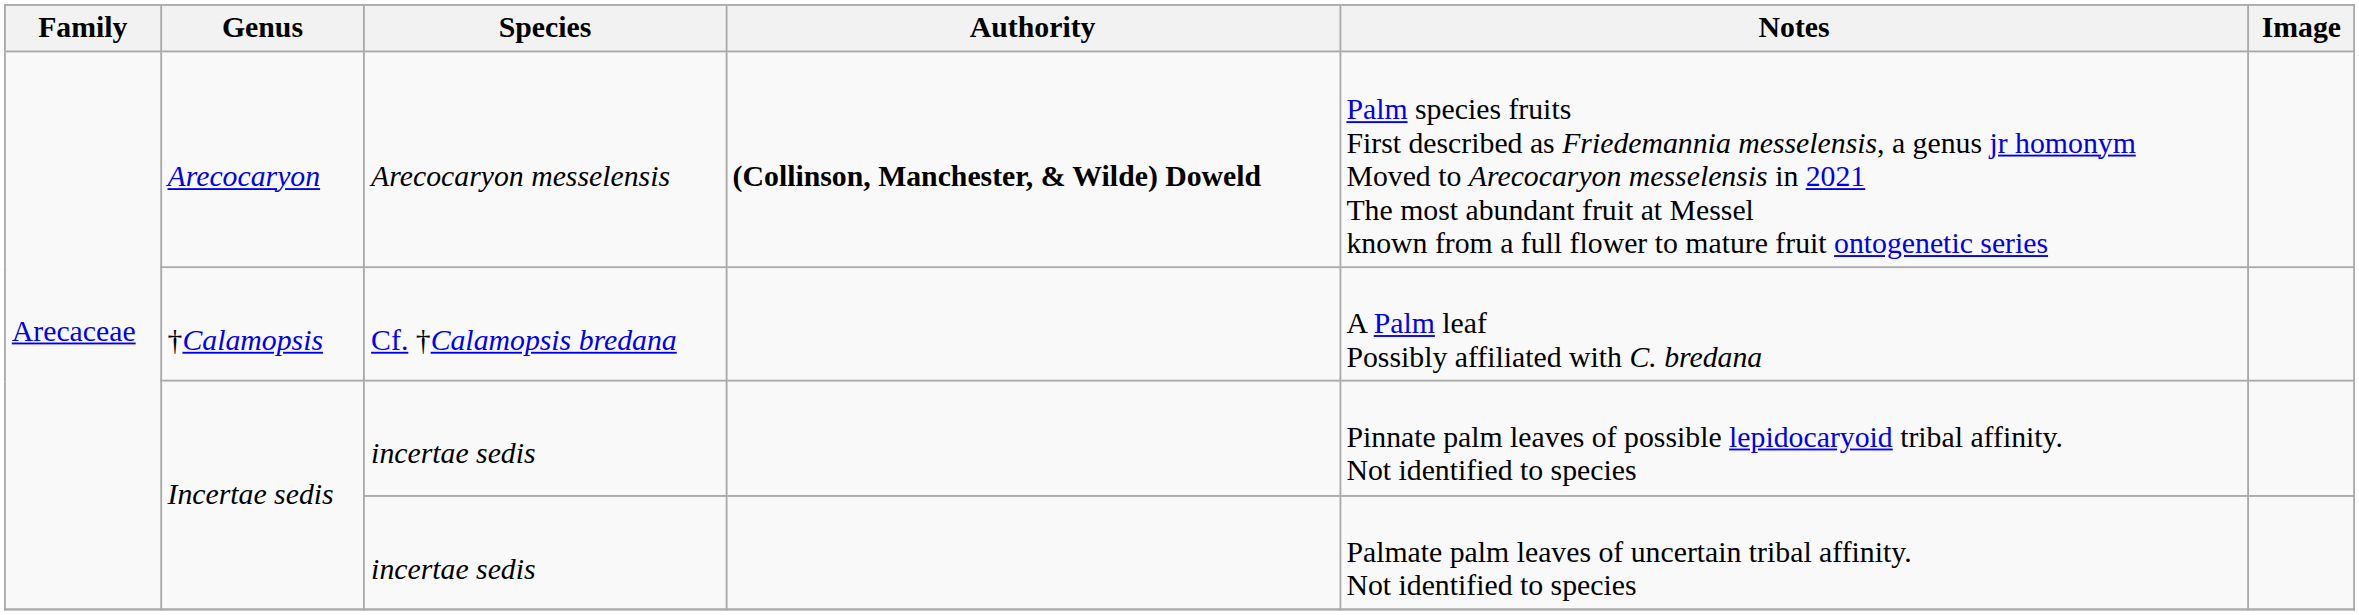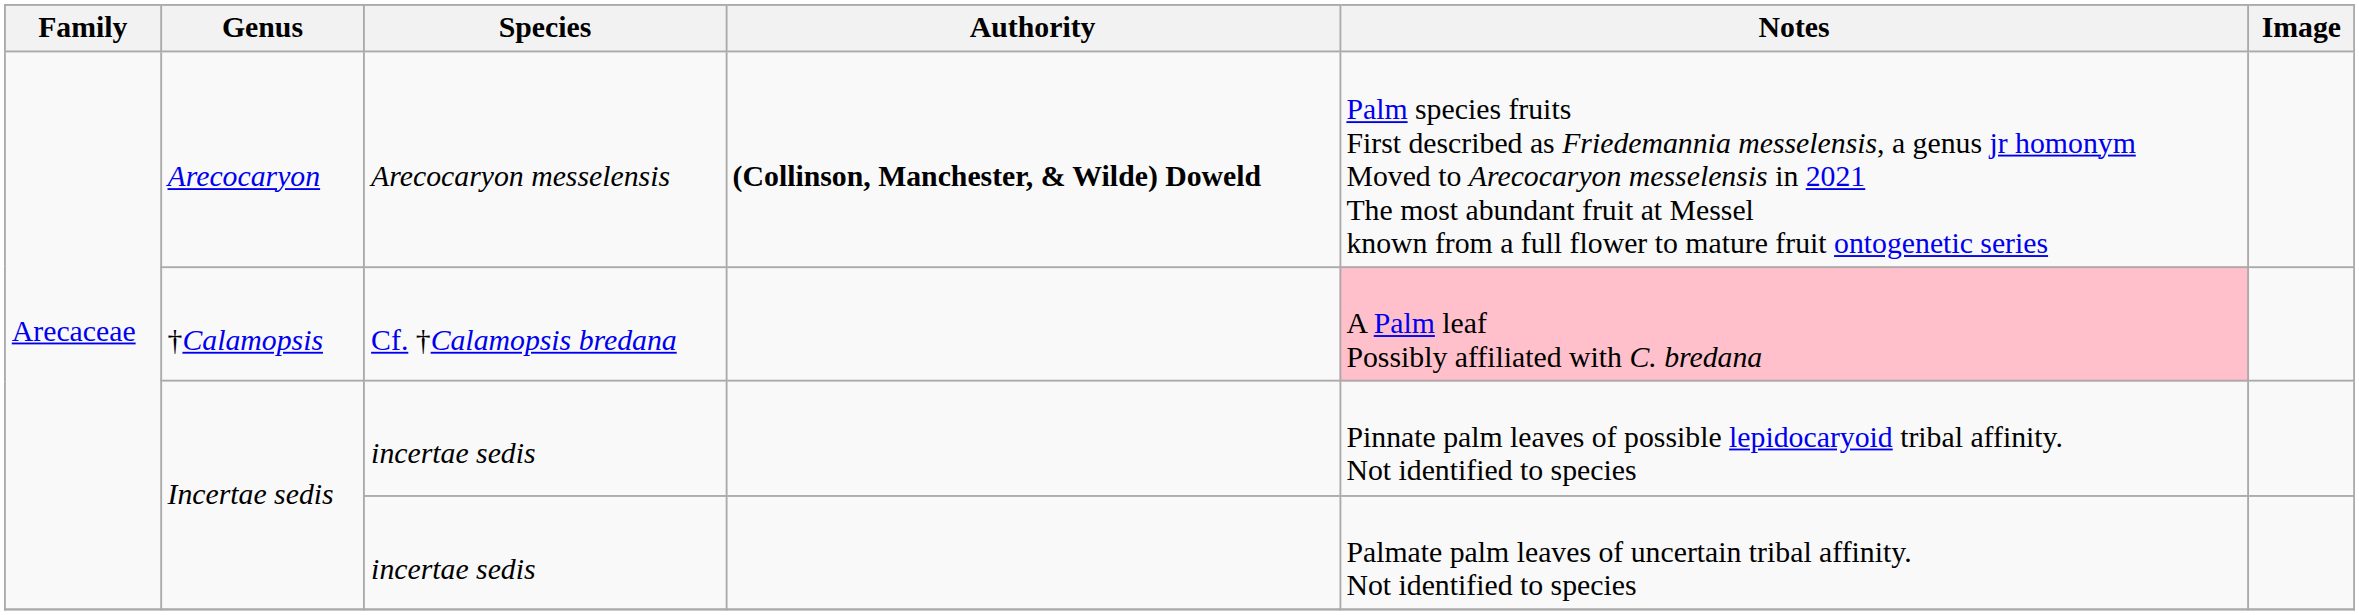(1554, 340) no background -> (1554, 340) pink background
